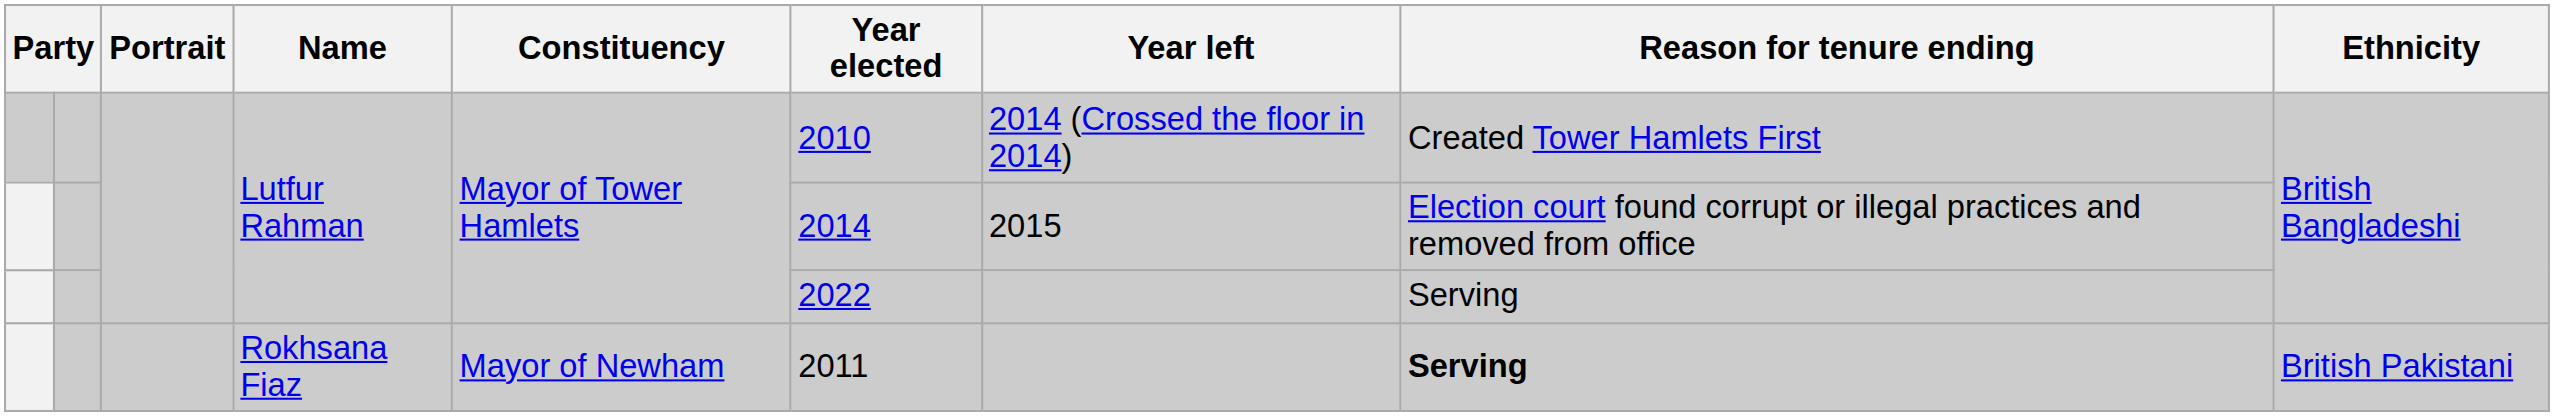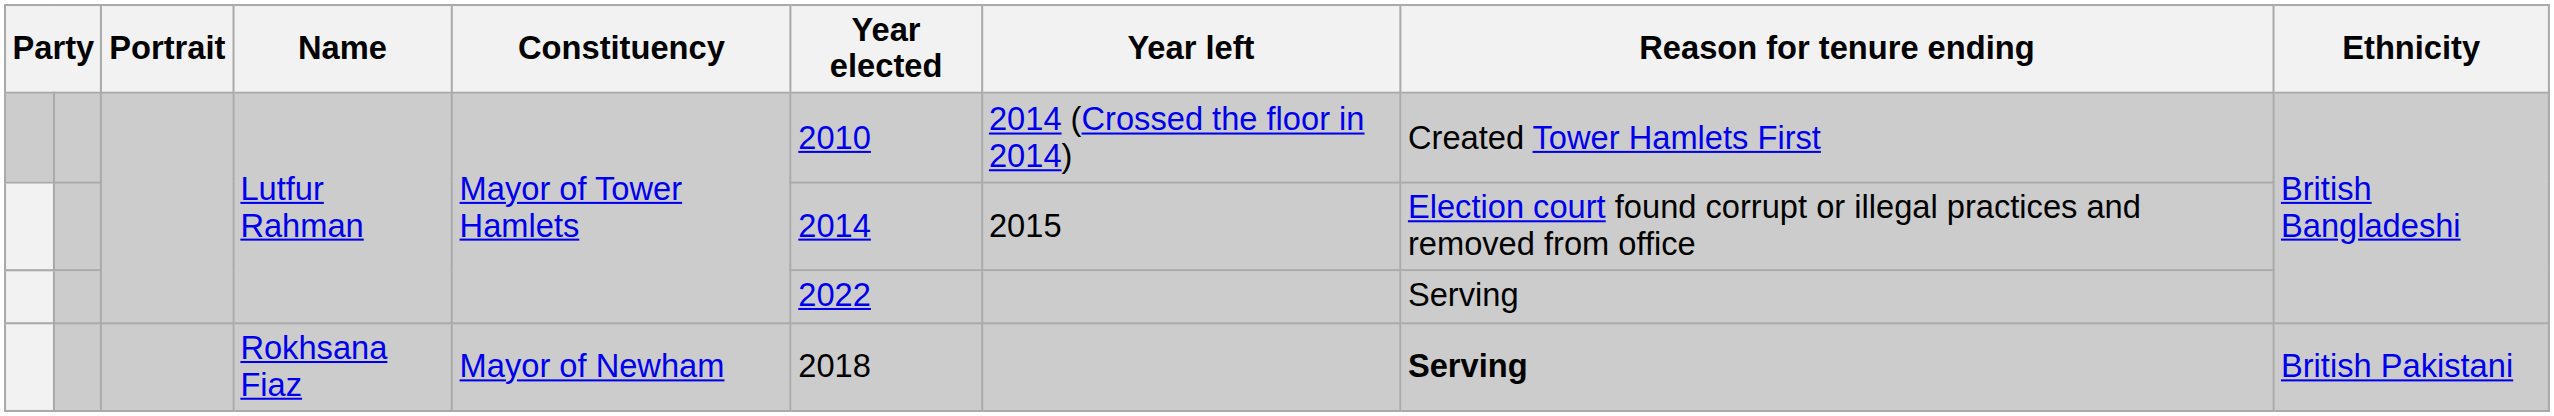(833, 365) 2011 -> (835, 365) 2018
